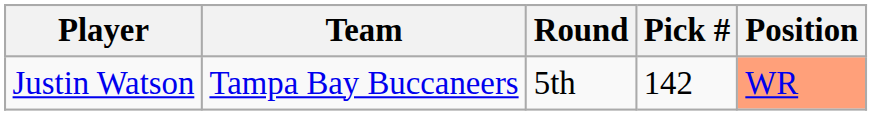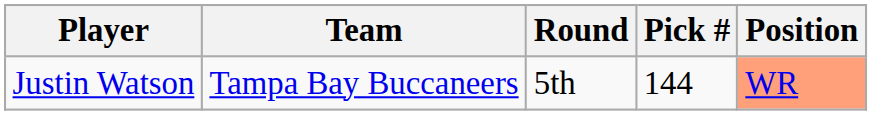(668, 82) 142 -> (668, 82) 144
